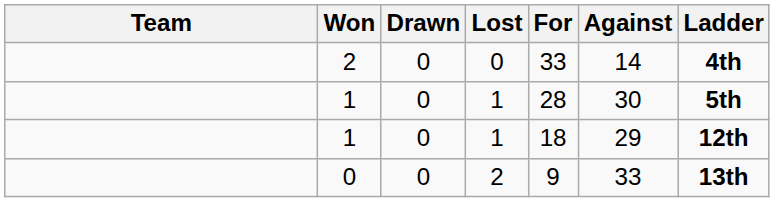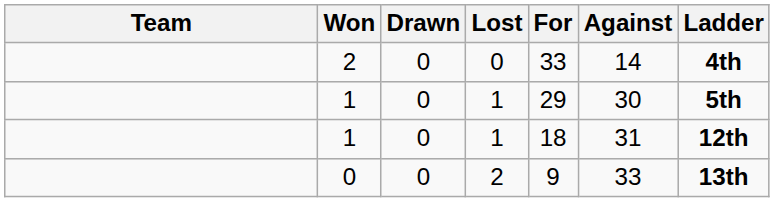(553, 100) 28 -> (553, 100) 29
(628, 138) 29 -> (628, 138) 31
